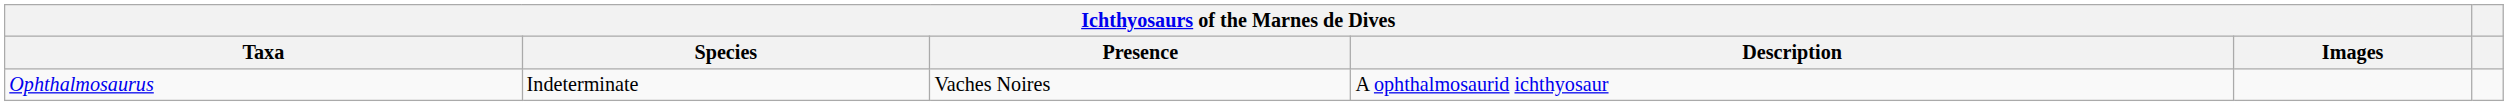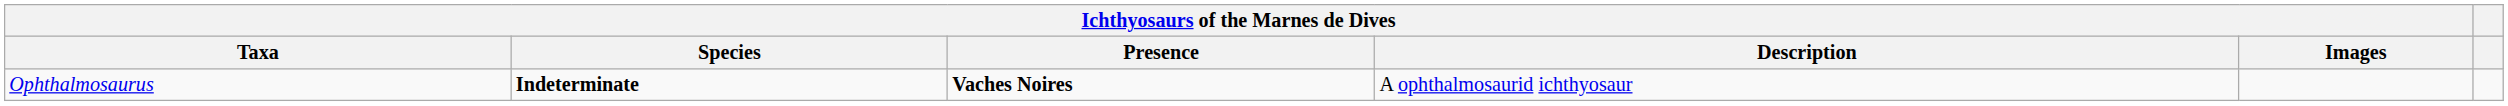(583, 84) normal -> (577, 84) bold
(992, 84) normal -> (1012, 84) bold
